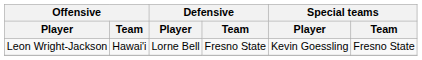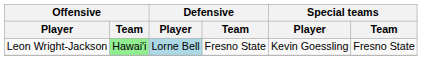(129, 47) no background -> (129, 47) lightgreen background
(176, 47) no background -> (176, 47) lightblue background
